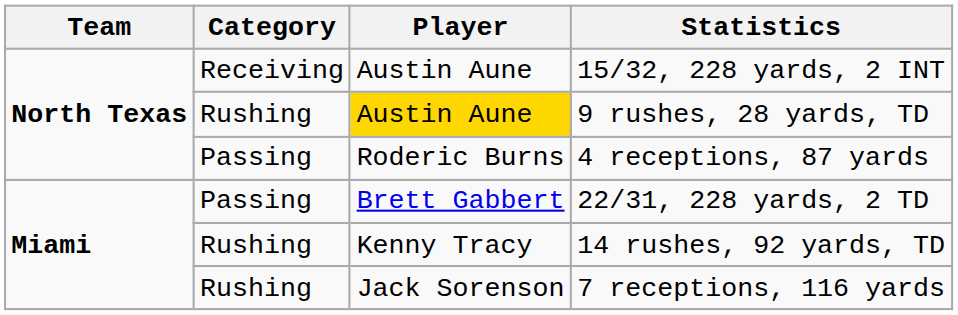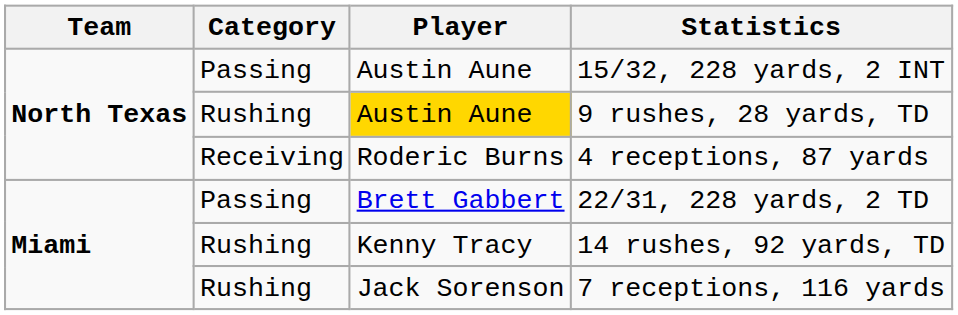(272, 71) Receiving -> (256, 71) Passing
(256, 158) Passing -> (272, 158) Receiving
